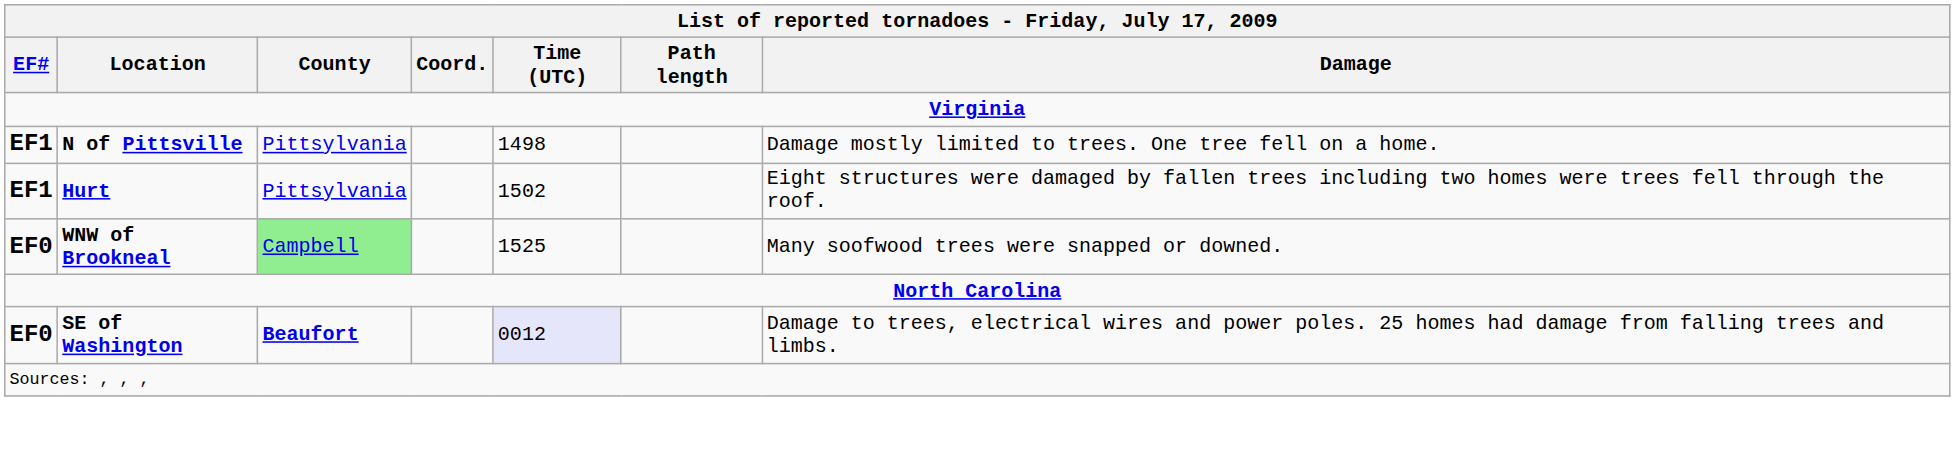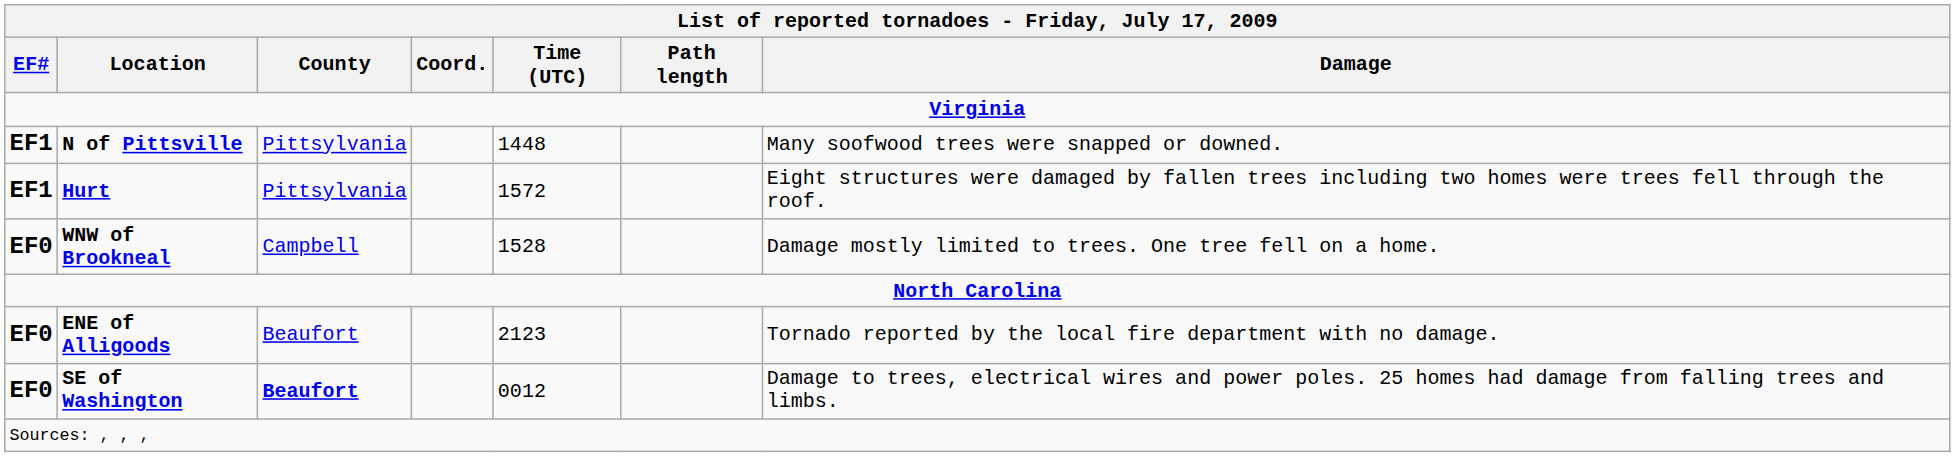(522, 144) 1498 -> (522, 144) 1448
(1103, 144) Damage mostly limited to trees. One tree fell on a home. -> (1025, 144) Many soofwood trees were snapped or downed.
(522, 191) 1502 -> (522, 191) 1572
(311, 247) lightgreen background -> (311, 247) no background
(522, 247) 1525 -> (522, 247) 1528
(1025, 247) Many soofwood trees were snapped or downed. -> (1103, 247) Damage mostly limited to trees. One tree fell on a home.
+ row: (116, 335)
(522, 335) lavender background -> (522, 391) no background
